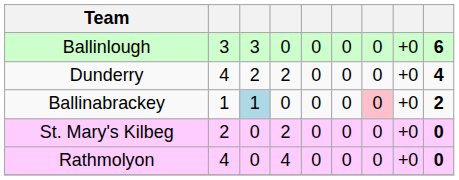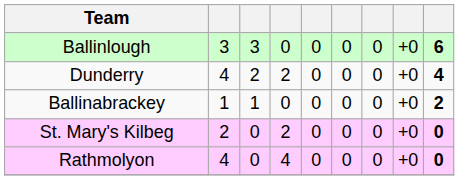(255, 103) lightblue background -> (255, 103) no background
(377, 103) pink background -> (377, 103) no background
